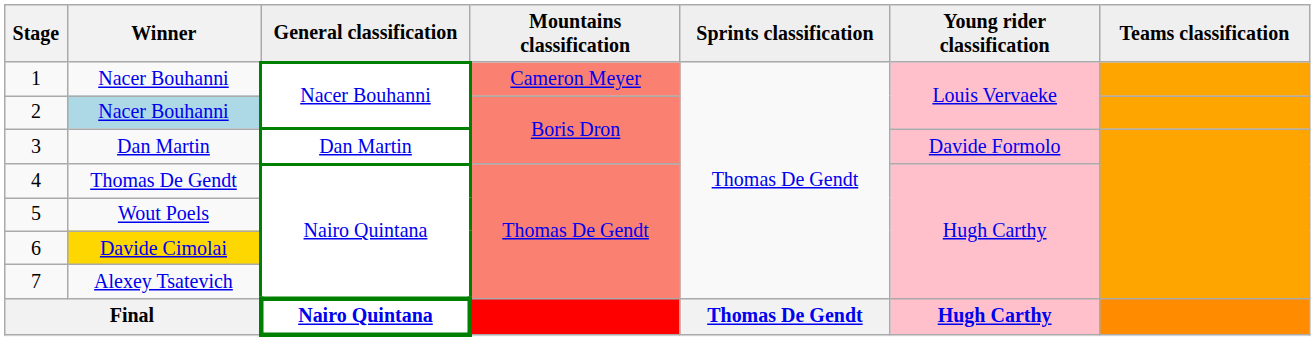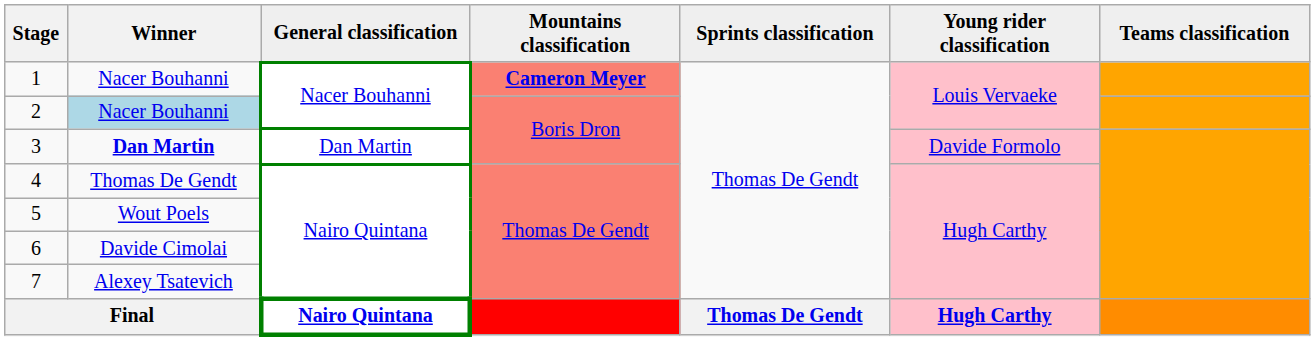(576, 79) normal -> (576, 79) bold
(163, 146) normal -> (163, 146) bold
(163, 247) gold background -> (163, 247) no background
